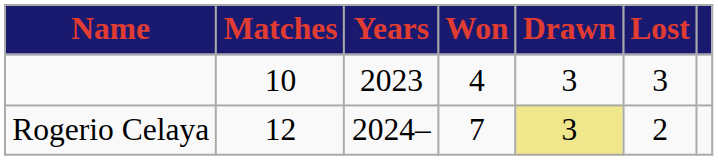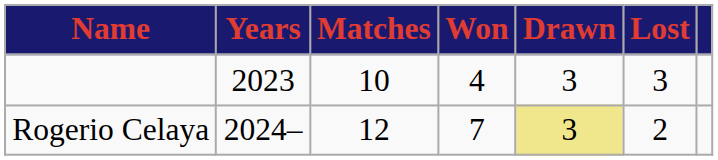columns swapped: (391, 29) <-> (281, 29)
